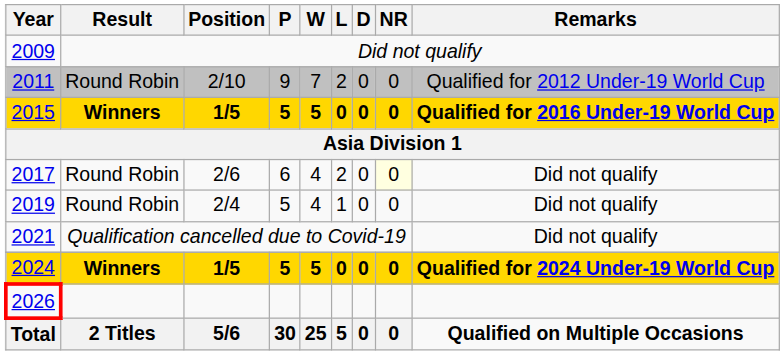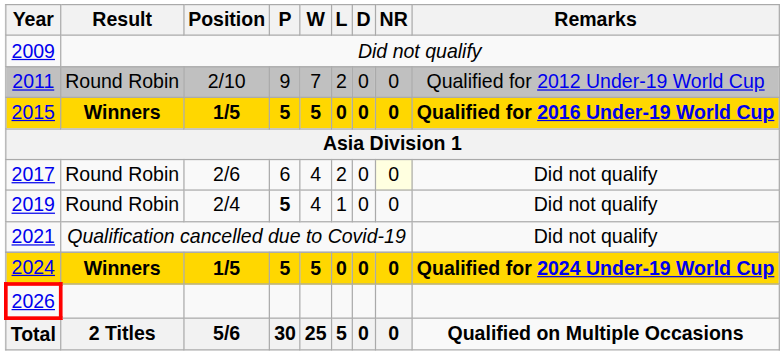(285, 205) normal -> (285, 205) bold
